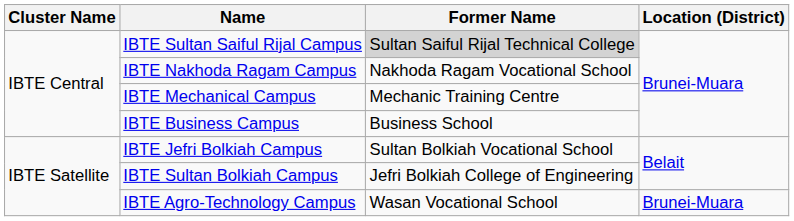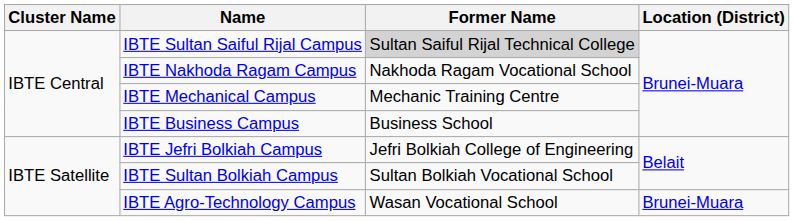(491, 149) Sultan Bolkiah Vocational School -> (501, 149) Jefri Bolkiah College of Engineering
(501, 176) Jefri Bolkiah College of Engineering -> (491, 176) Sultan Bolkiah Vocational School
